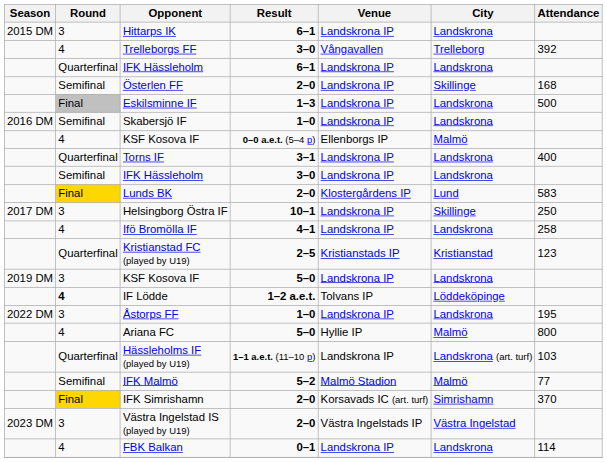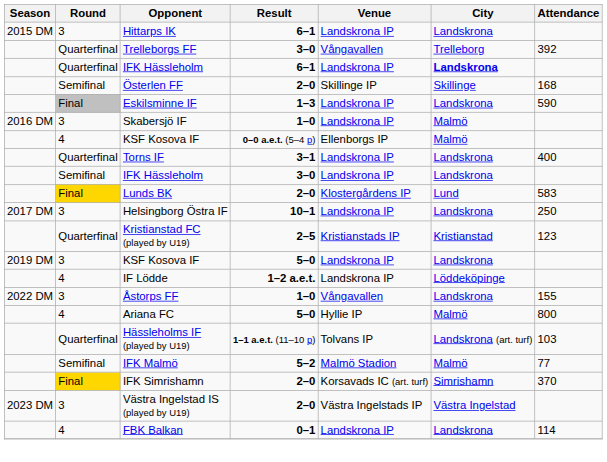(61, 49) 4 -> (88, 49) Quarterfinal
(463, 67) normal -> (466, 67) bold
(357, 85) Landskrona IP -> (349, 85) Skillinge IP
(547, 103) 500 -> (547, 103) 590
(82, 121) Semifinal -> (61, 121) 3
(463, 121) Landskrona -> (451, 121) Malmö
(455, 211) Skillinge -> (463, 211) Landskrona
- row: (160, 229)
(61, 296) bold -> (61, 278) normal
(347, 296) Tolvans IP -> (357, 278) Landskrona IP
(357, 314) Landskrona IP -> (352, 296) Vångavallen
(547, 314) 195 -> (547, 296) 155
(357, 356) Landskrona IP -> (347, 338) Tolvans IP
